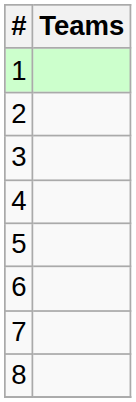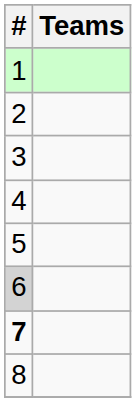(19, 288) no background -> (19, 288) lightgrey background
(19, 331) normal -> (19, 331) bold
